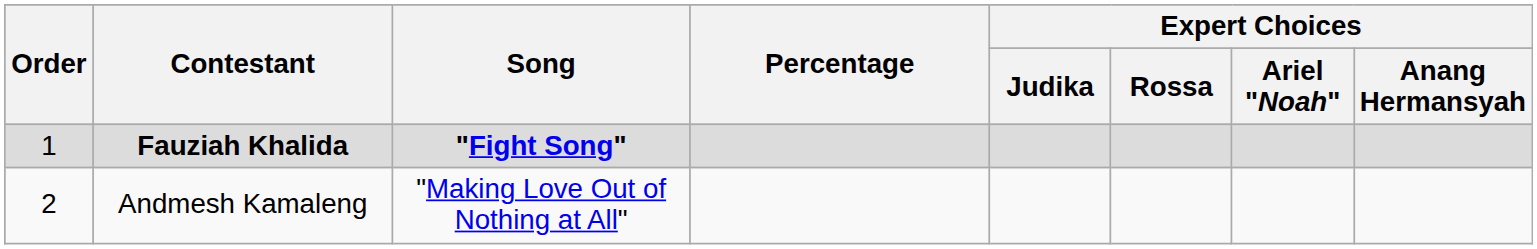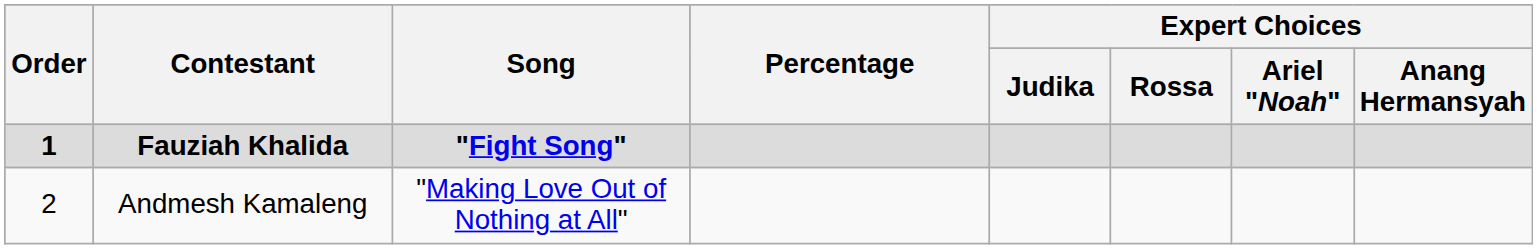(49, 145) normal -> (49, 145) bold
